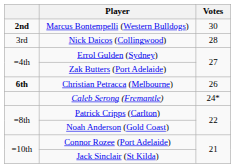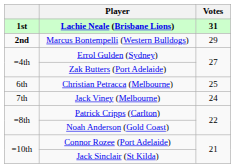+ row: (118, 26)
(213, 26) 30 -> (213, 41) 29
- row: (118, 41)
(22, 84) bold -> (22, 84) normal
(213, 84) 26 -> (213, 84) 25
+ row: (118, 99)
- row: (118, 99)
